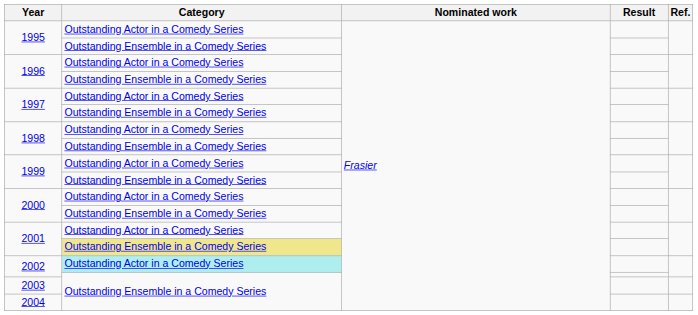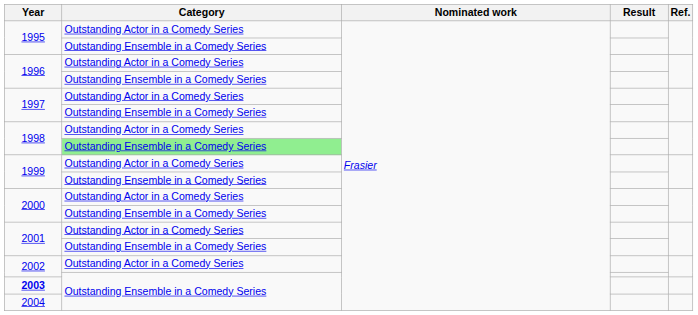(165, 146) no background -> (165, 146) lightgreen background
(165, 247) khaki background -> (165, 247) no background
(154, 264) paleturquoise background -> (154, 264) no background
(33, 285) normal -> (33, 285) bold
